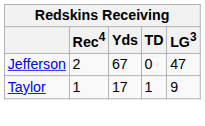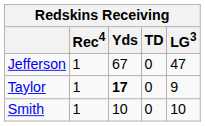(77, 64) 2 -> (77, 64) 1
(120, 87) normal -> (120, 87) bold
(149, 87) 1 -> (149, 87) 0
+ row: (26, 109)
